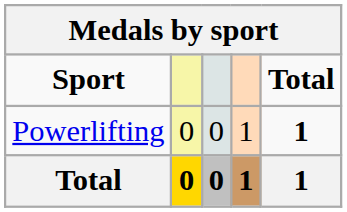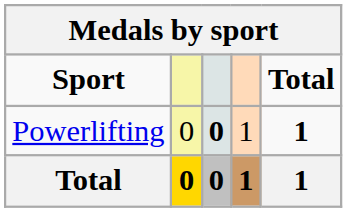(216, 129) normal -> (216, 129) bold
